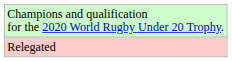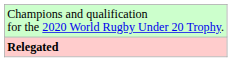(31, 47) normal -> (33, 47) bold
